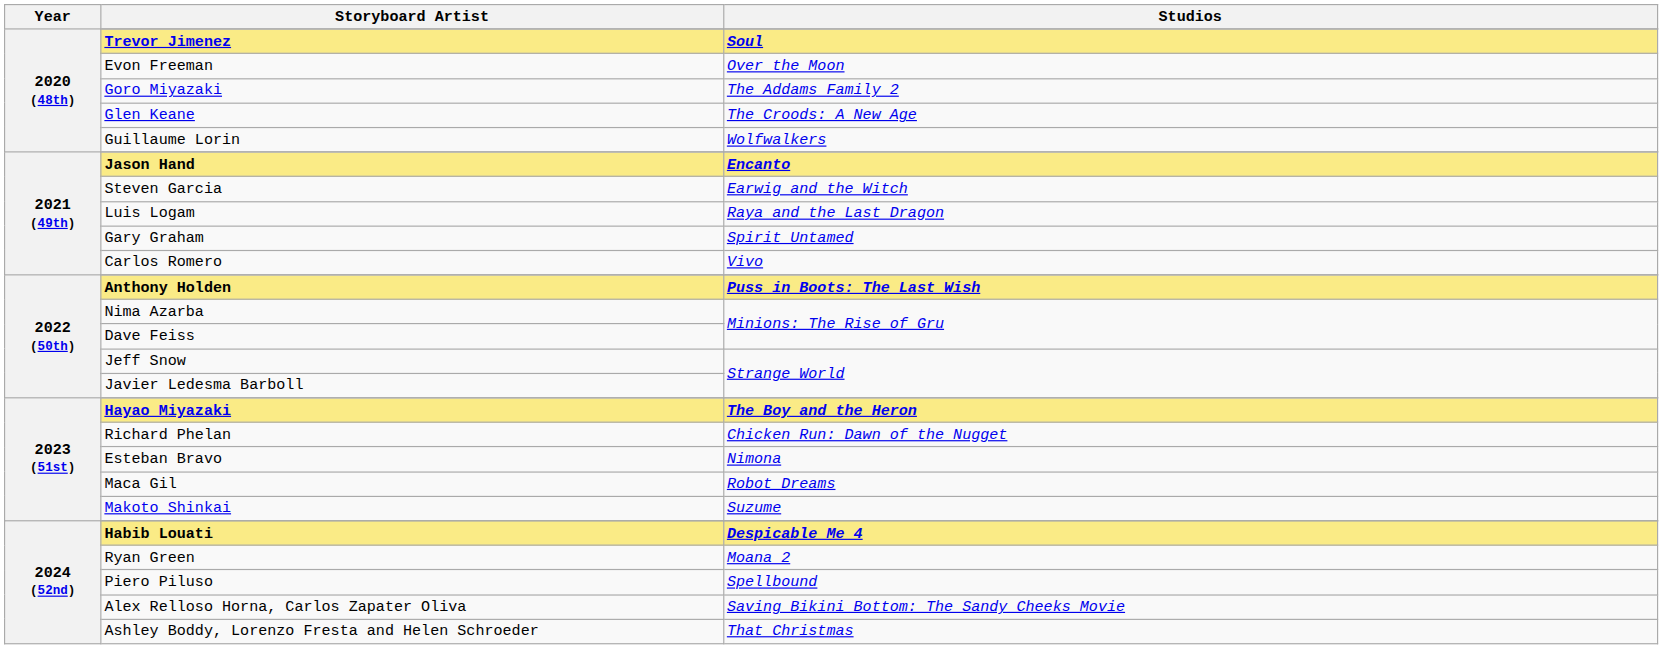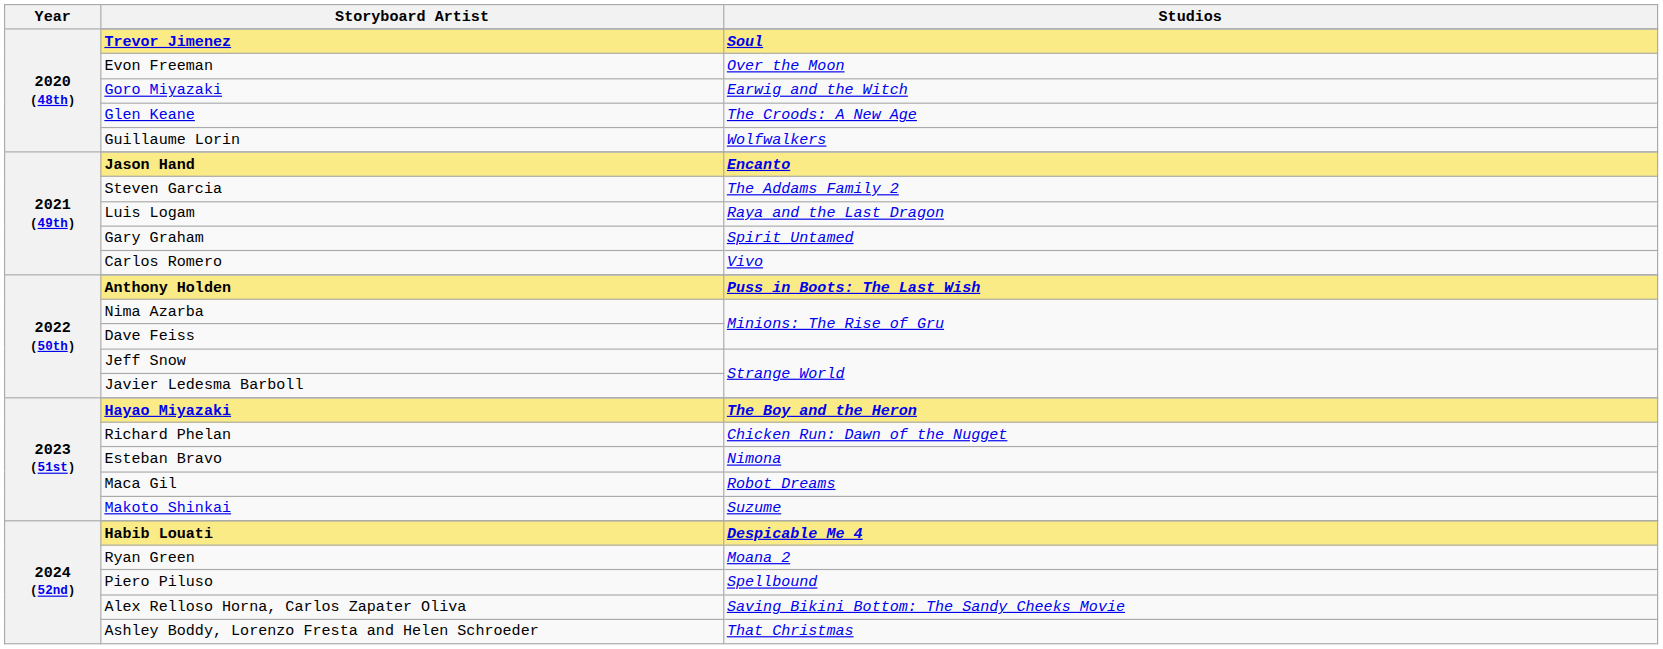(813, 91) The Addams Family 2 -> (817, 91) Earwig and the Witch
(817, 189) Earwig and the Witch -> (813, 189) The Addams Family 2
